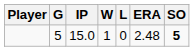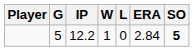(82, 35) 15.0 -> (82, 35) 12.2
(147, 35) 2.48 -> (147, 35) 2.84
